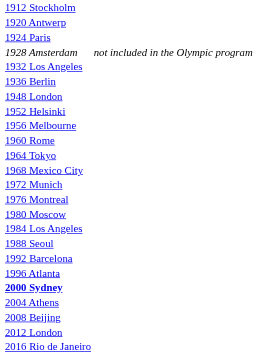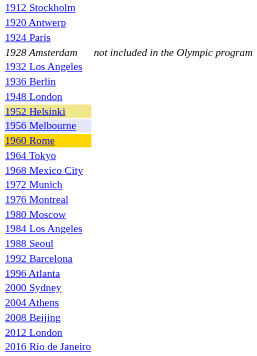(35, 111) no background -> (35, 111) khaki background
(41, 126) no background -> (41, 126) lavender background
(30, 140) no background -> (30, 140) gold background
(34, 288) bold -> (33, 288) normal
